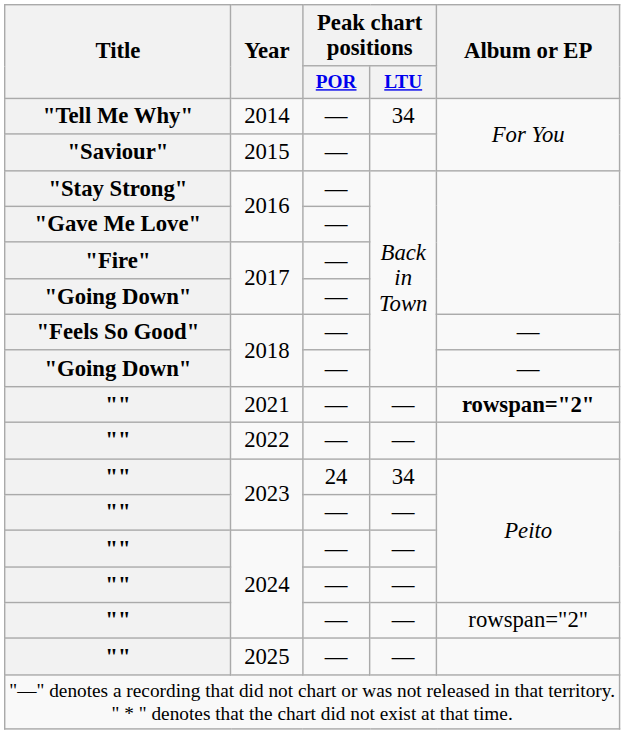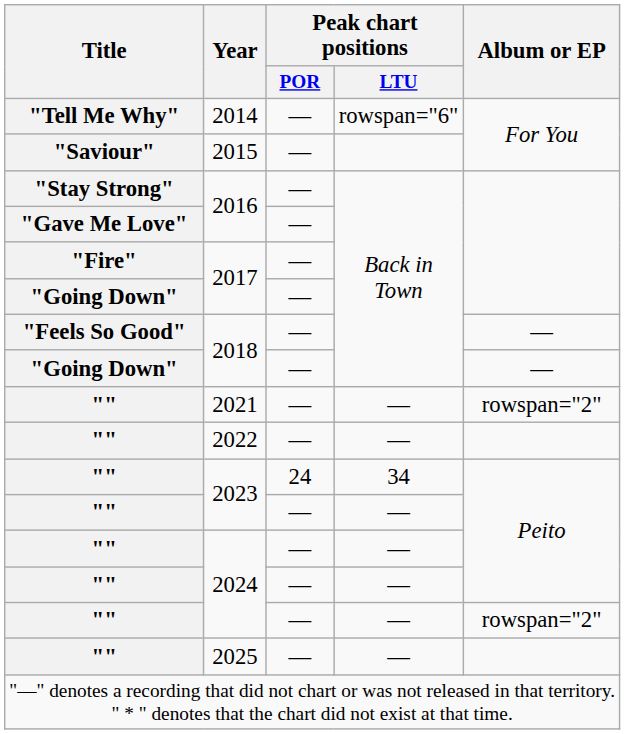(403, 115) 34 -> (399, 115) rowspan="6"
(528, 404) bold -> (542, 404) normal
